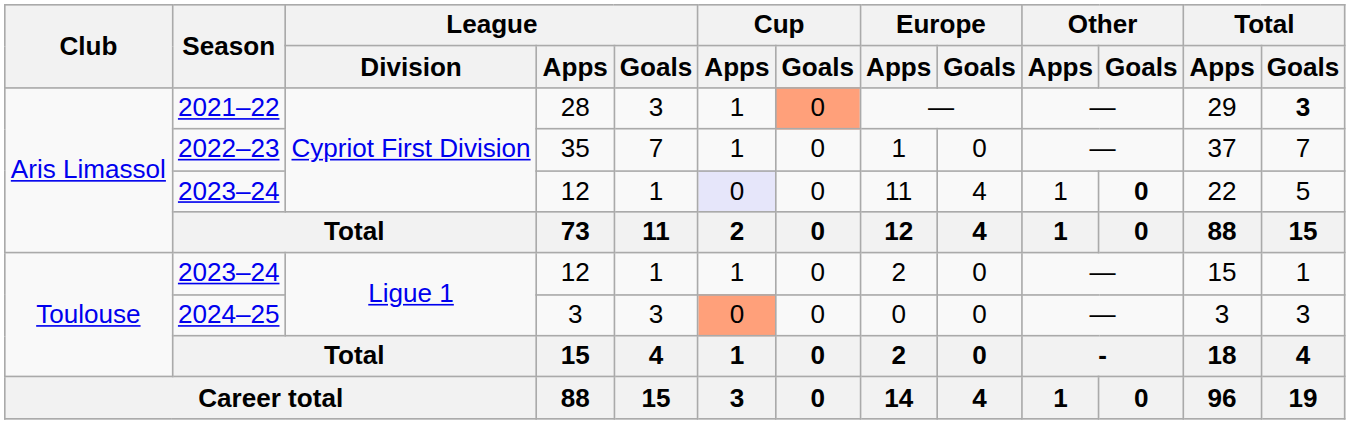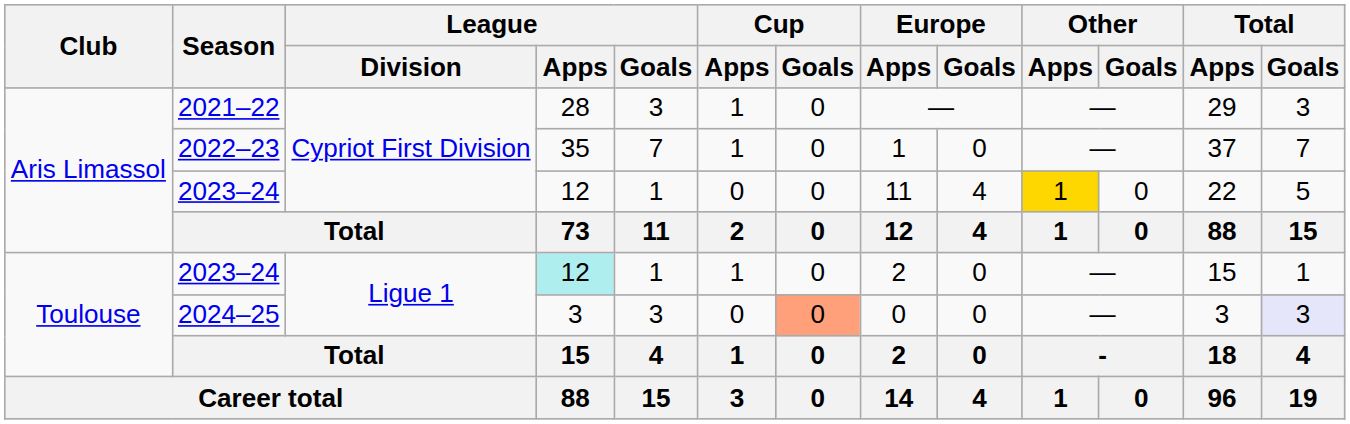(818, 107) lightsalmon background -> (818, 107) no background
(1303, 107) bold -> (1303, 107) normal
(737, 190) lavender background -> (737, 190) no background
(1060, 190) no background -> (1060, 190) gold background
(1141, 190) bold -> (1141, 190) normal
(575, 273) no background -> (575, 273) paleturquoise background
(737, 314) lightsalmon background -> (737, 314) no background
(818, 314) no background -> (818, 314) lightsalmon background
(1303, 314) no background -> (1303, 314) lavender background
